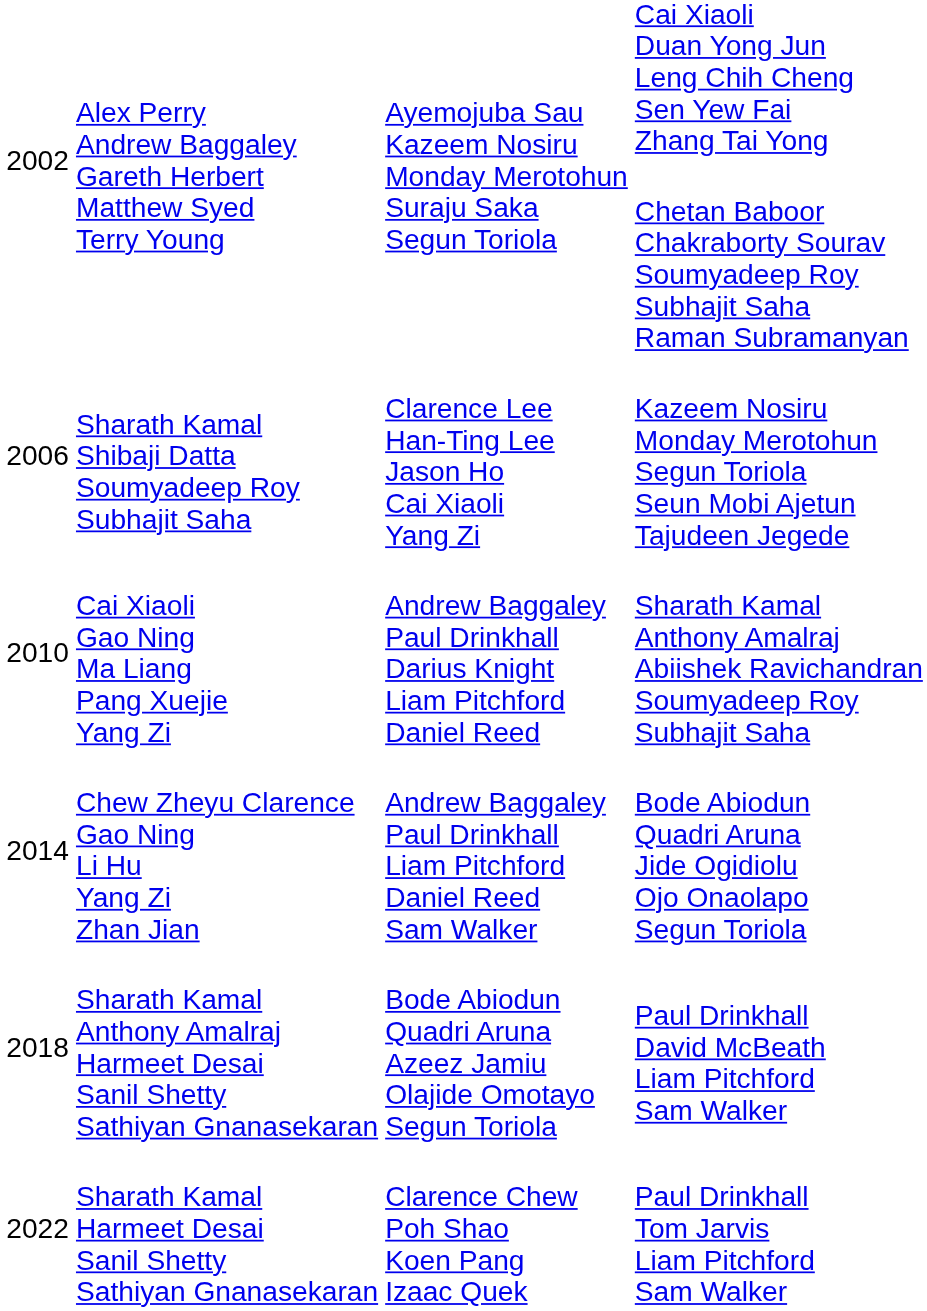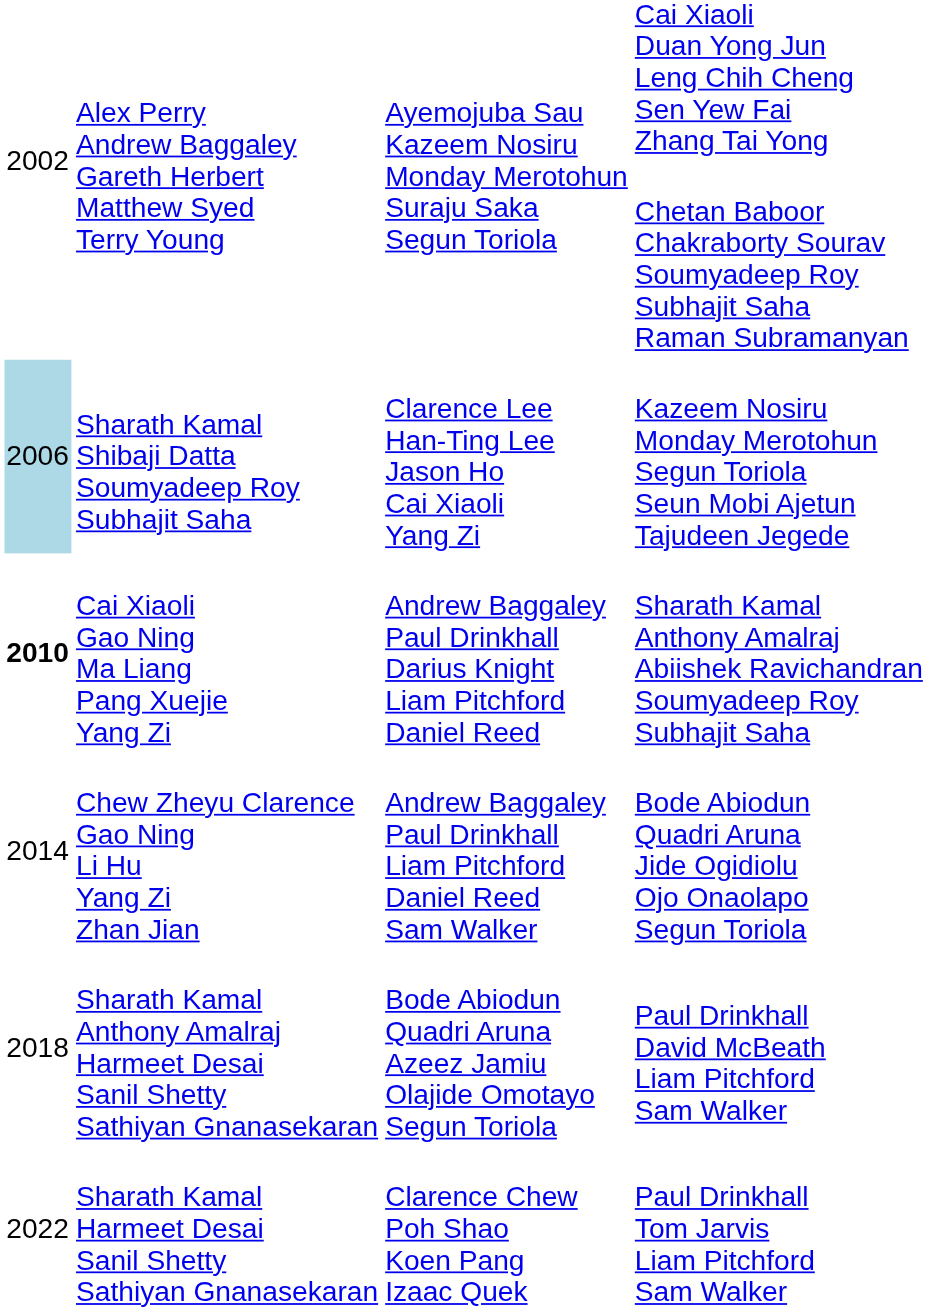(38, 456) no background -> (38, 456) lightblue background
(38, 653) normal -> (38, 653) bold
